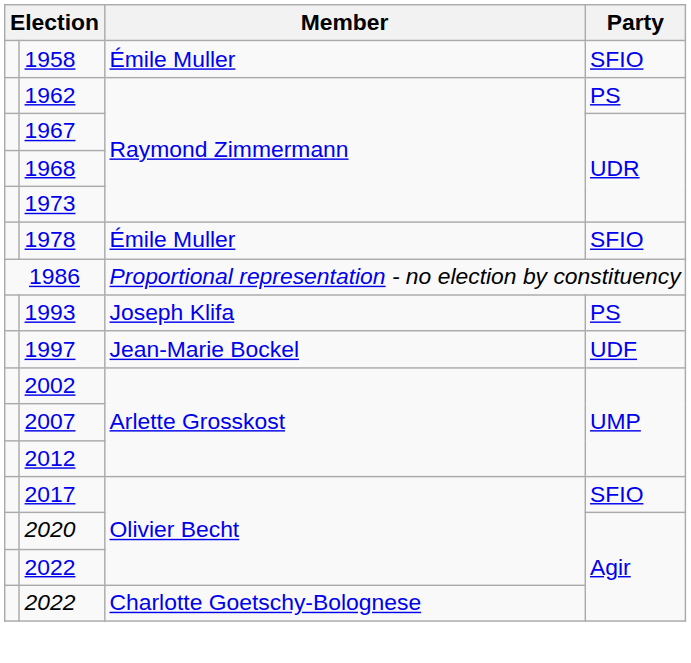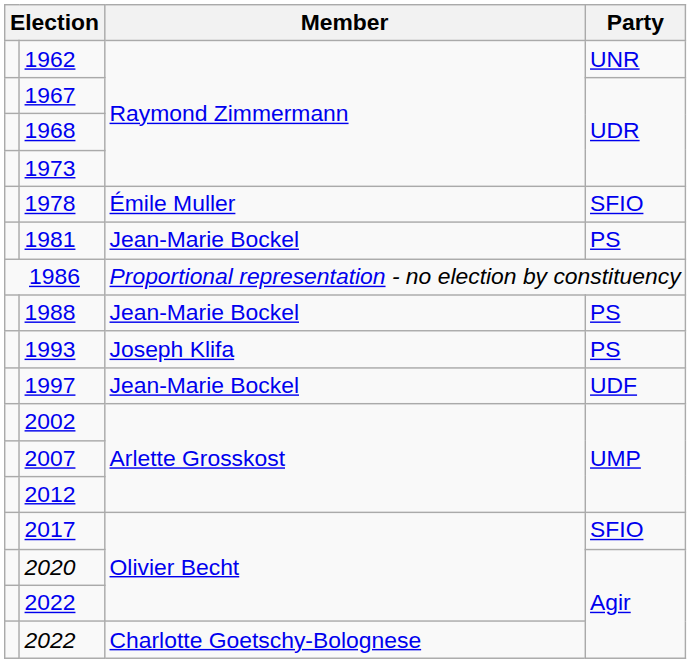- row: (50, 58)
(605, 95) PS -> (615, 58) UNR
+ row: (50, 240)
+ row: (50, 312)
